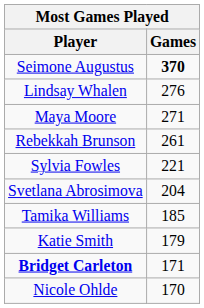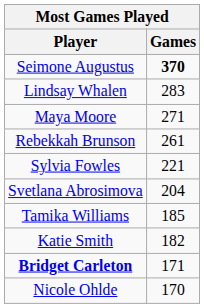(173, 91) 276 -> (173, 91) 283
(173, 240) 179 -> (173, 240) 182
